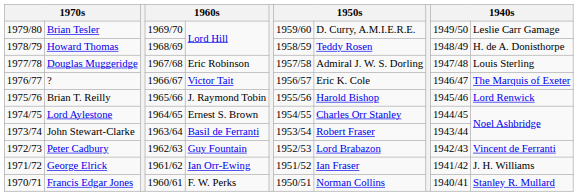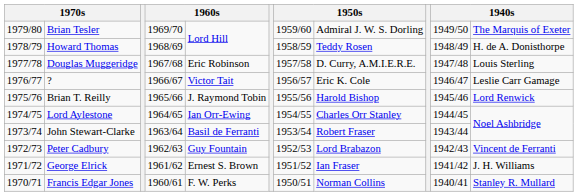(366, 30) D. Curry, A.M.I.E.R.E. -> (370, 30) Admiral J. W. S. Dorling
(516, 30) Leslie Carr Gamage -> (522, 30) The Marquis of Exeter
(370, 64) Admiral J. W. S. Dorling -> (366, 64) D. Curry, A.M.I.E.R.E.
(522, 81) The Marquis of Exeter -> (516, 81) Leslie Carr Gamage
(223, 115) Ernest S. Brown -> (219, 115) Ian Orr-Ewing
(219, 166) Ian Orr-Ewing -> (223, 166) Ernest S. Brown
